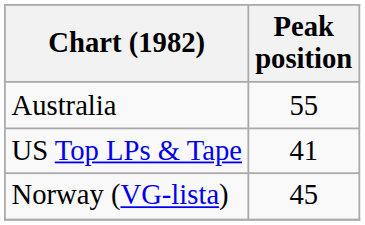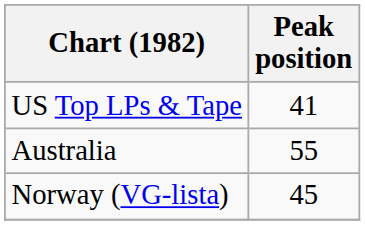rows swapped: (127, 150) <-> (64, 104)
